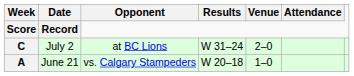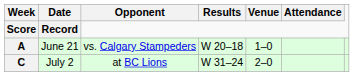rows swapped: (21, 63) <-> (21, 46)
